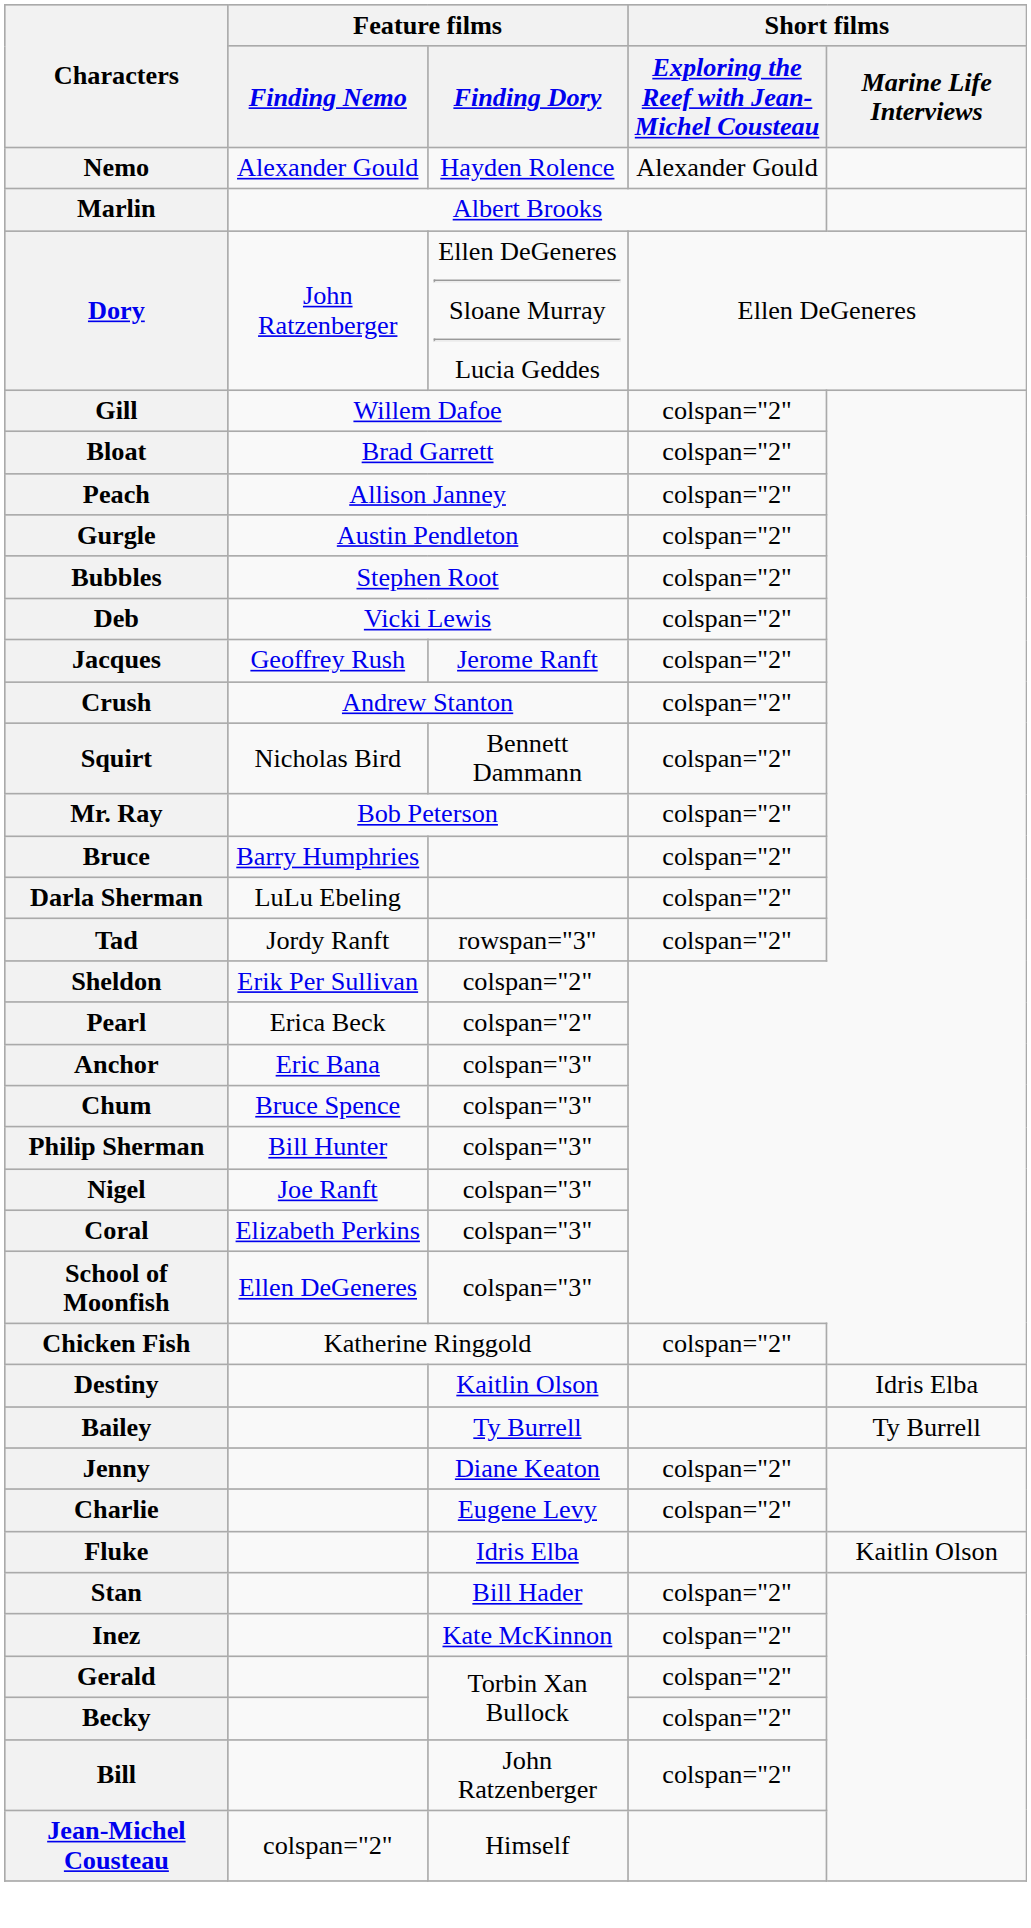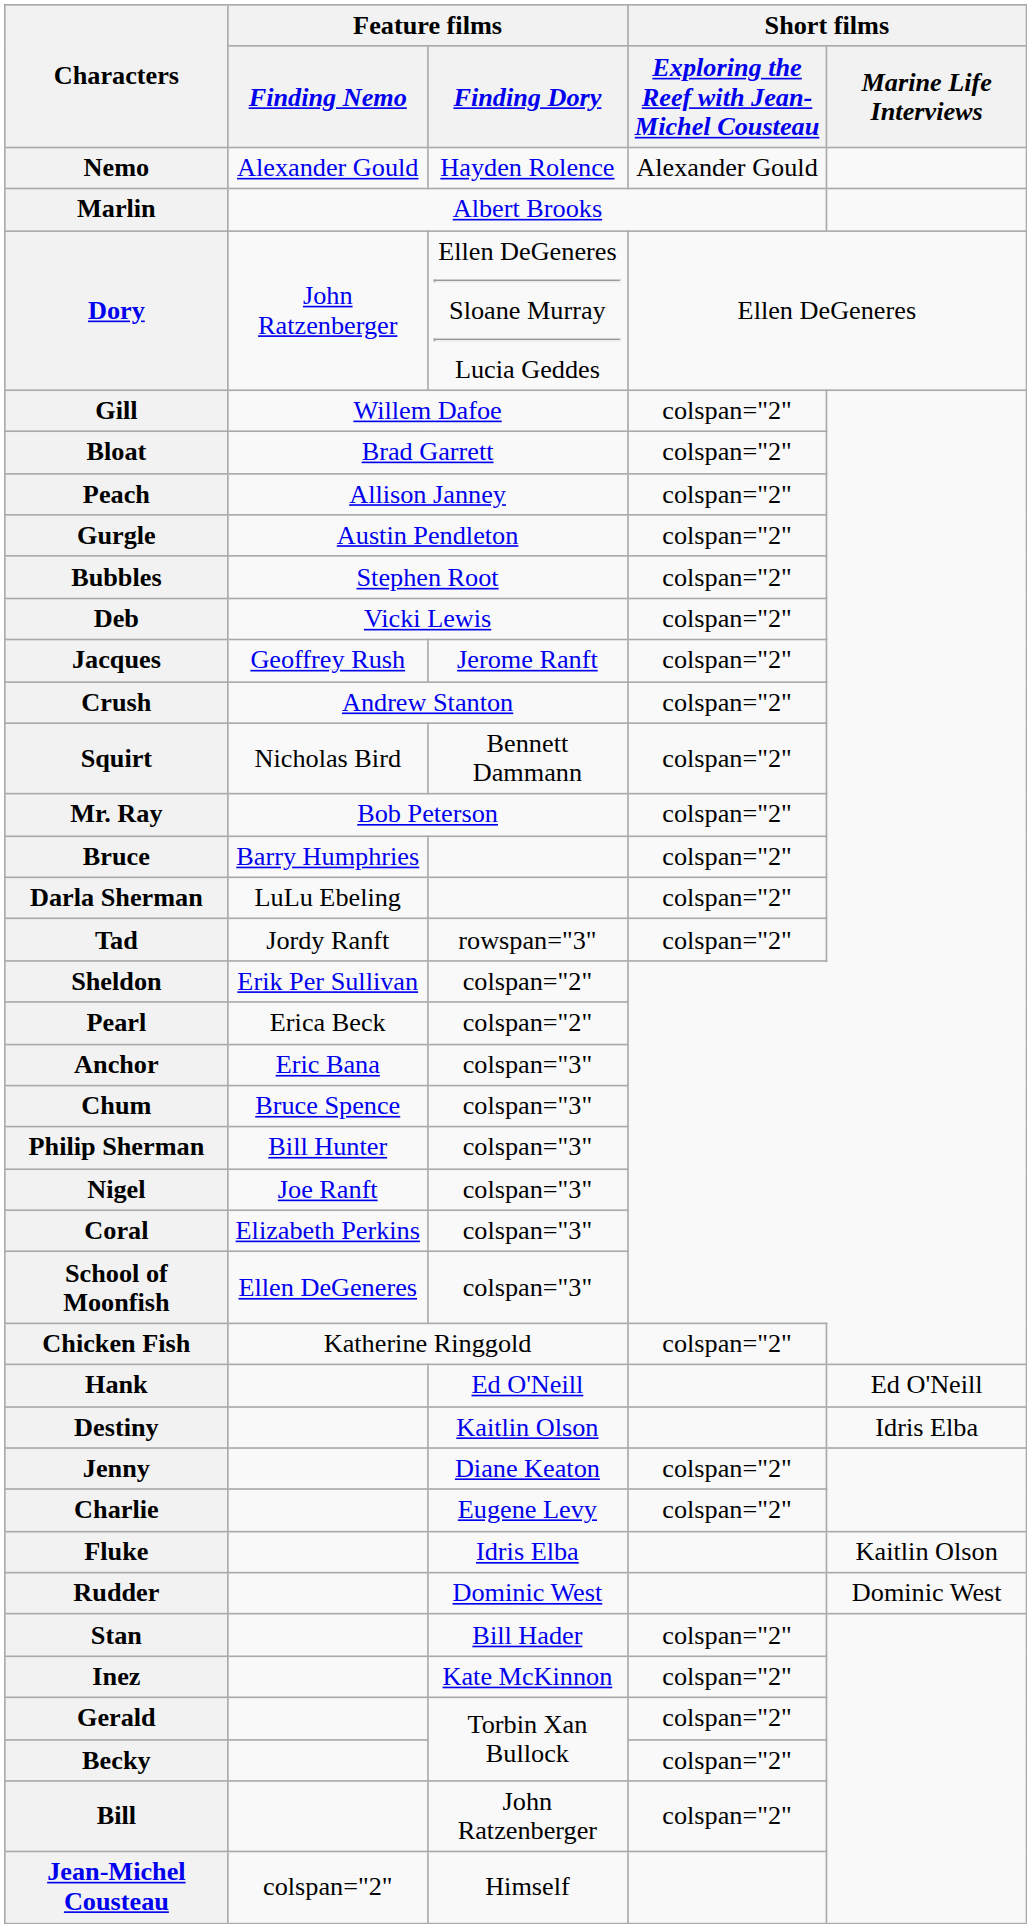+ row: (116, 1385)
- row: (116, 1426)
+ row: (116, 1593)
